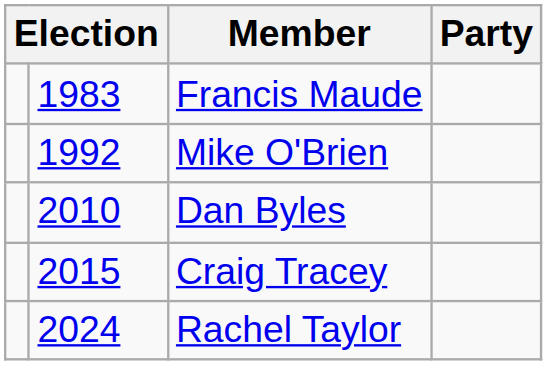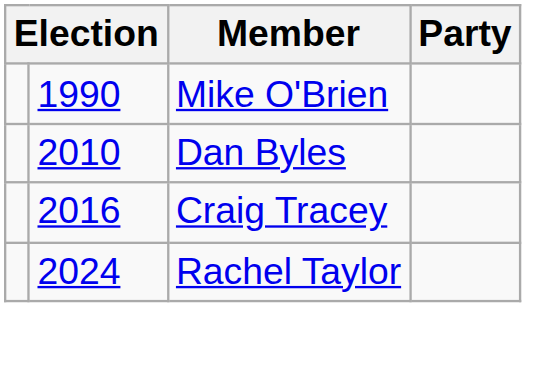- row: (299, 93)
(79, 152) 1992 -> (79, 93) 1990
(79, 270) 2015 -> (79, 211) 2016
